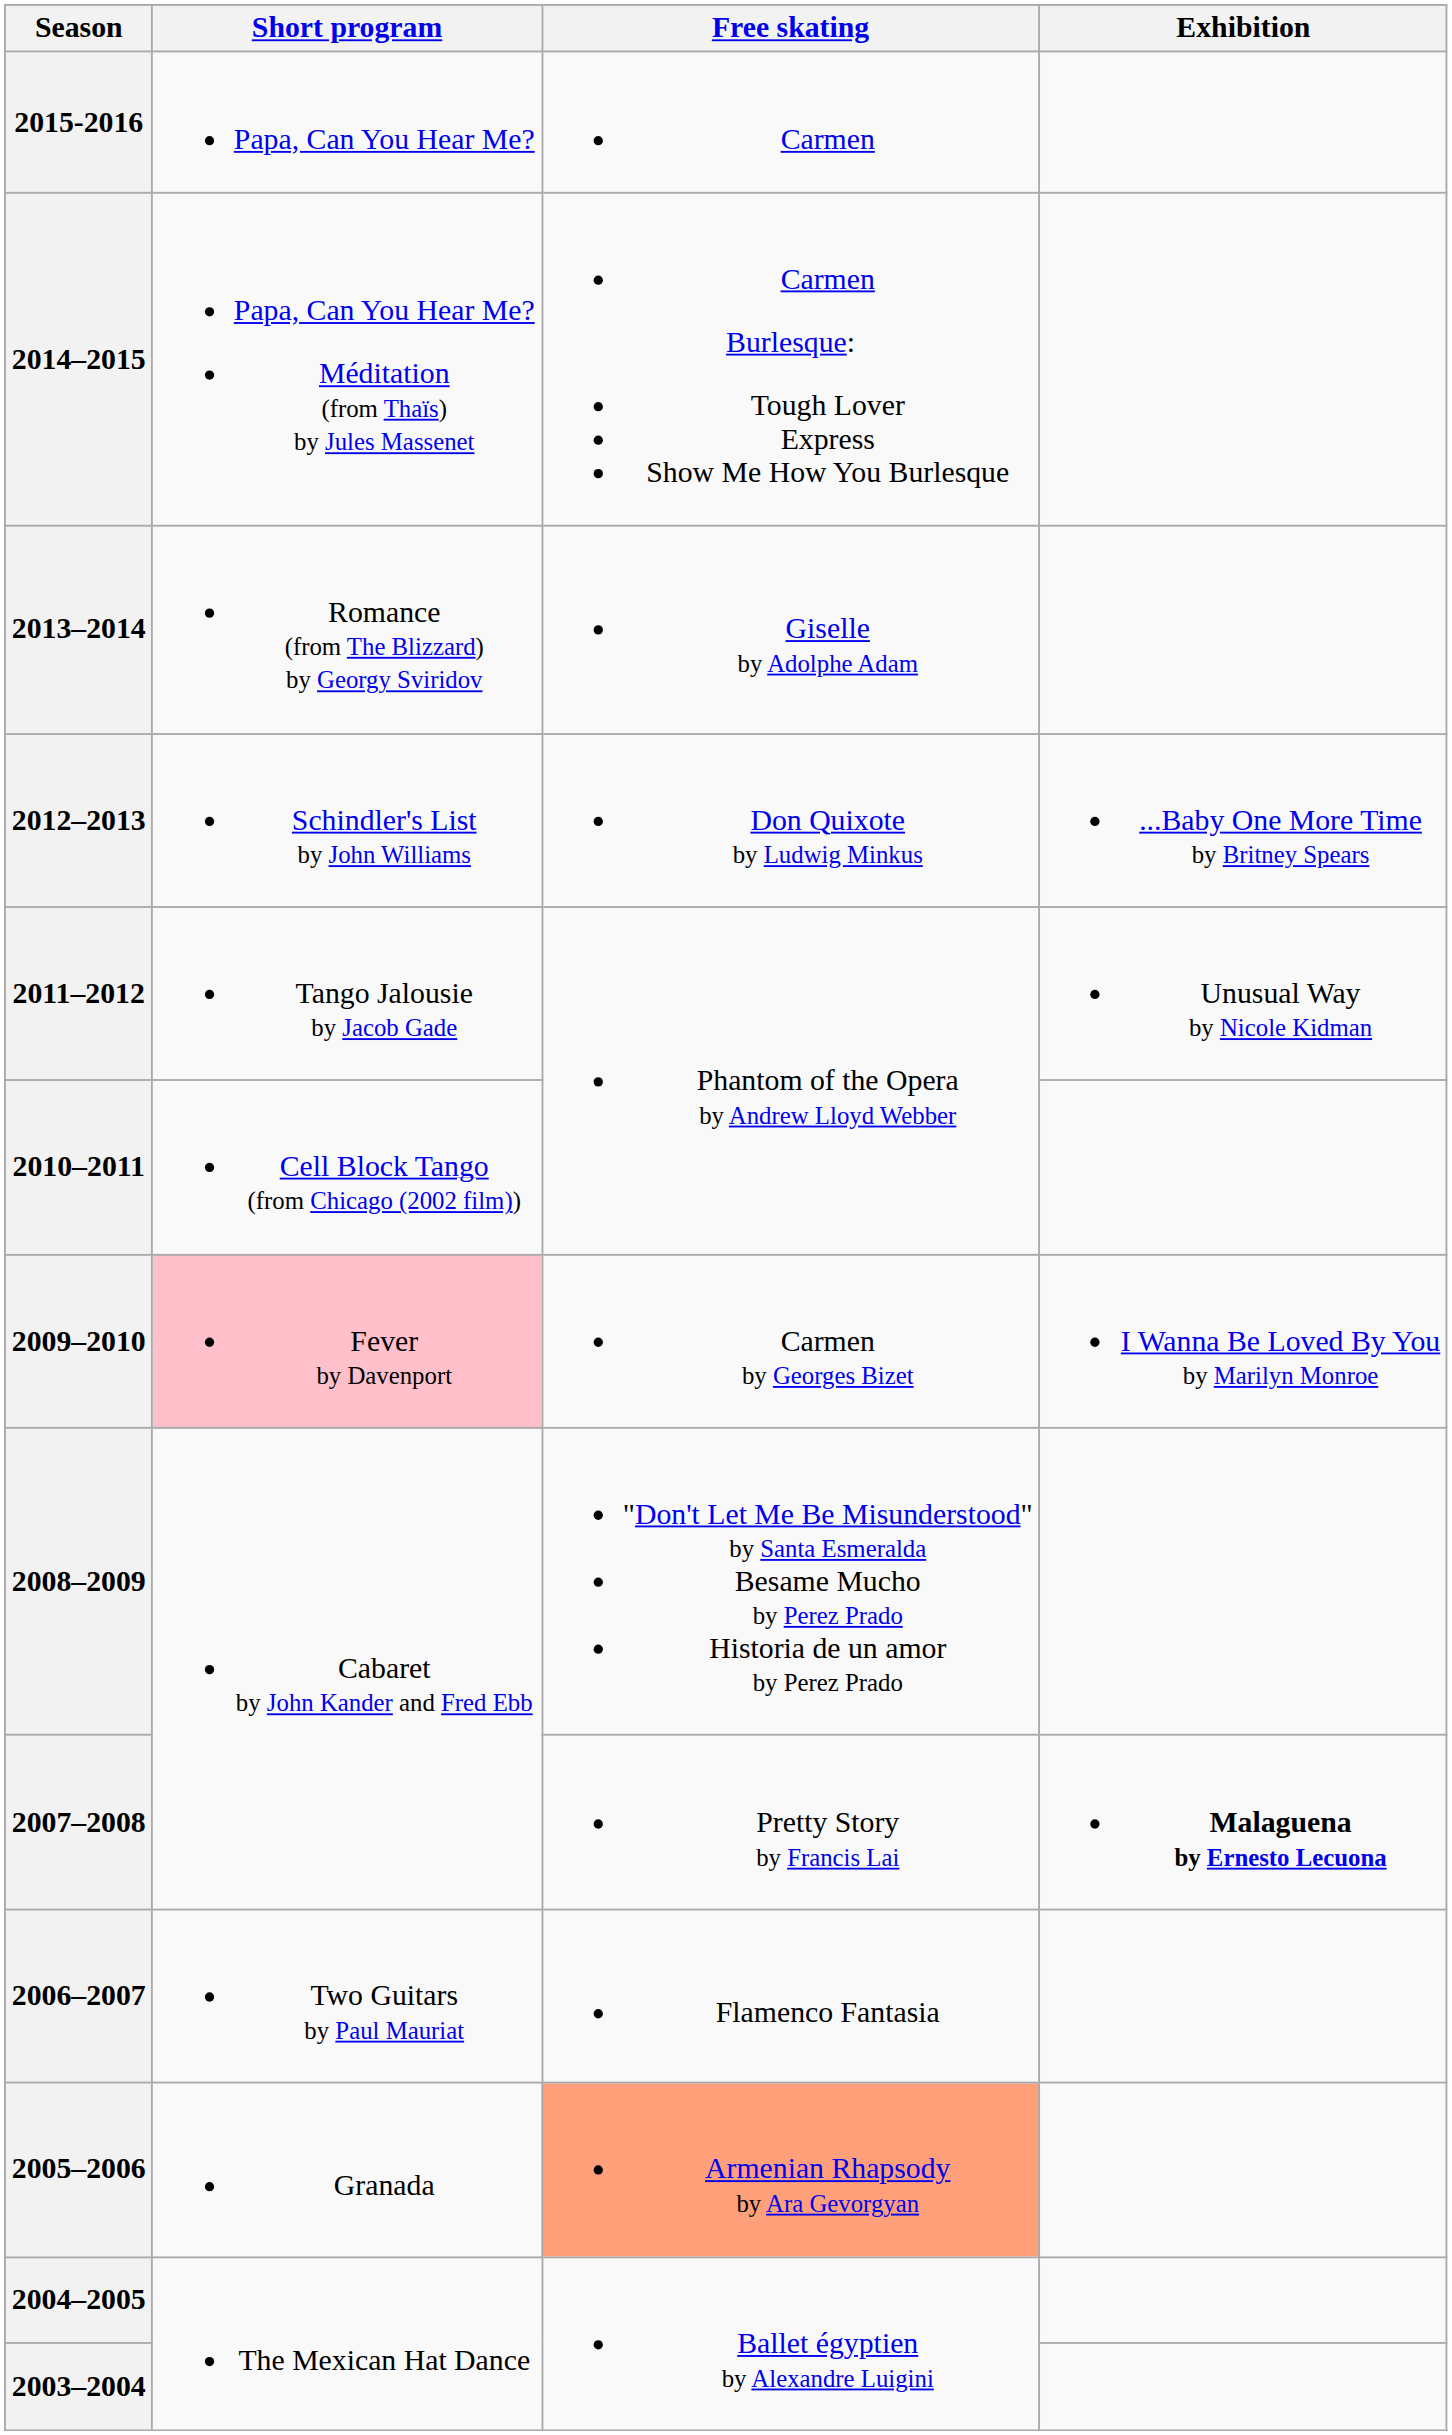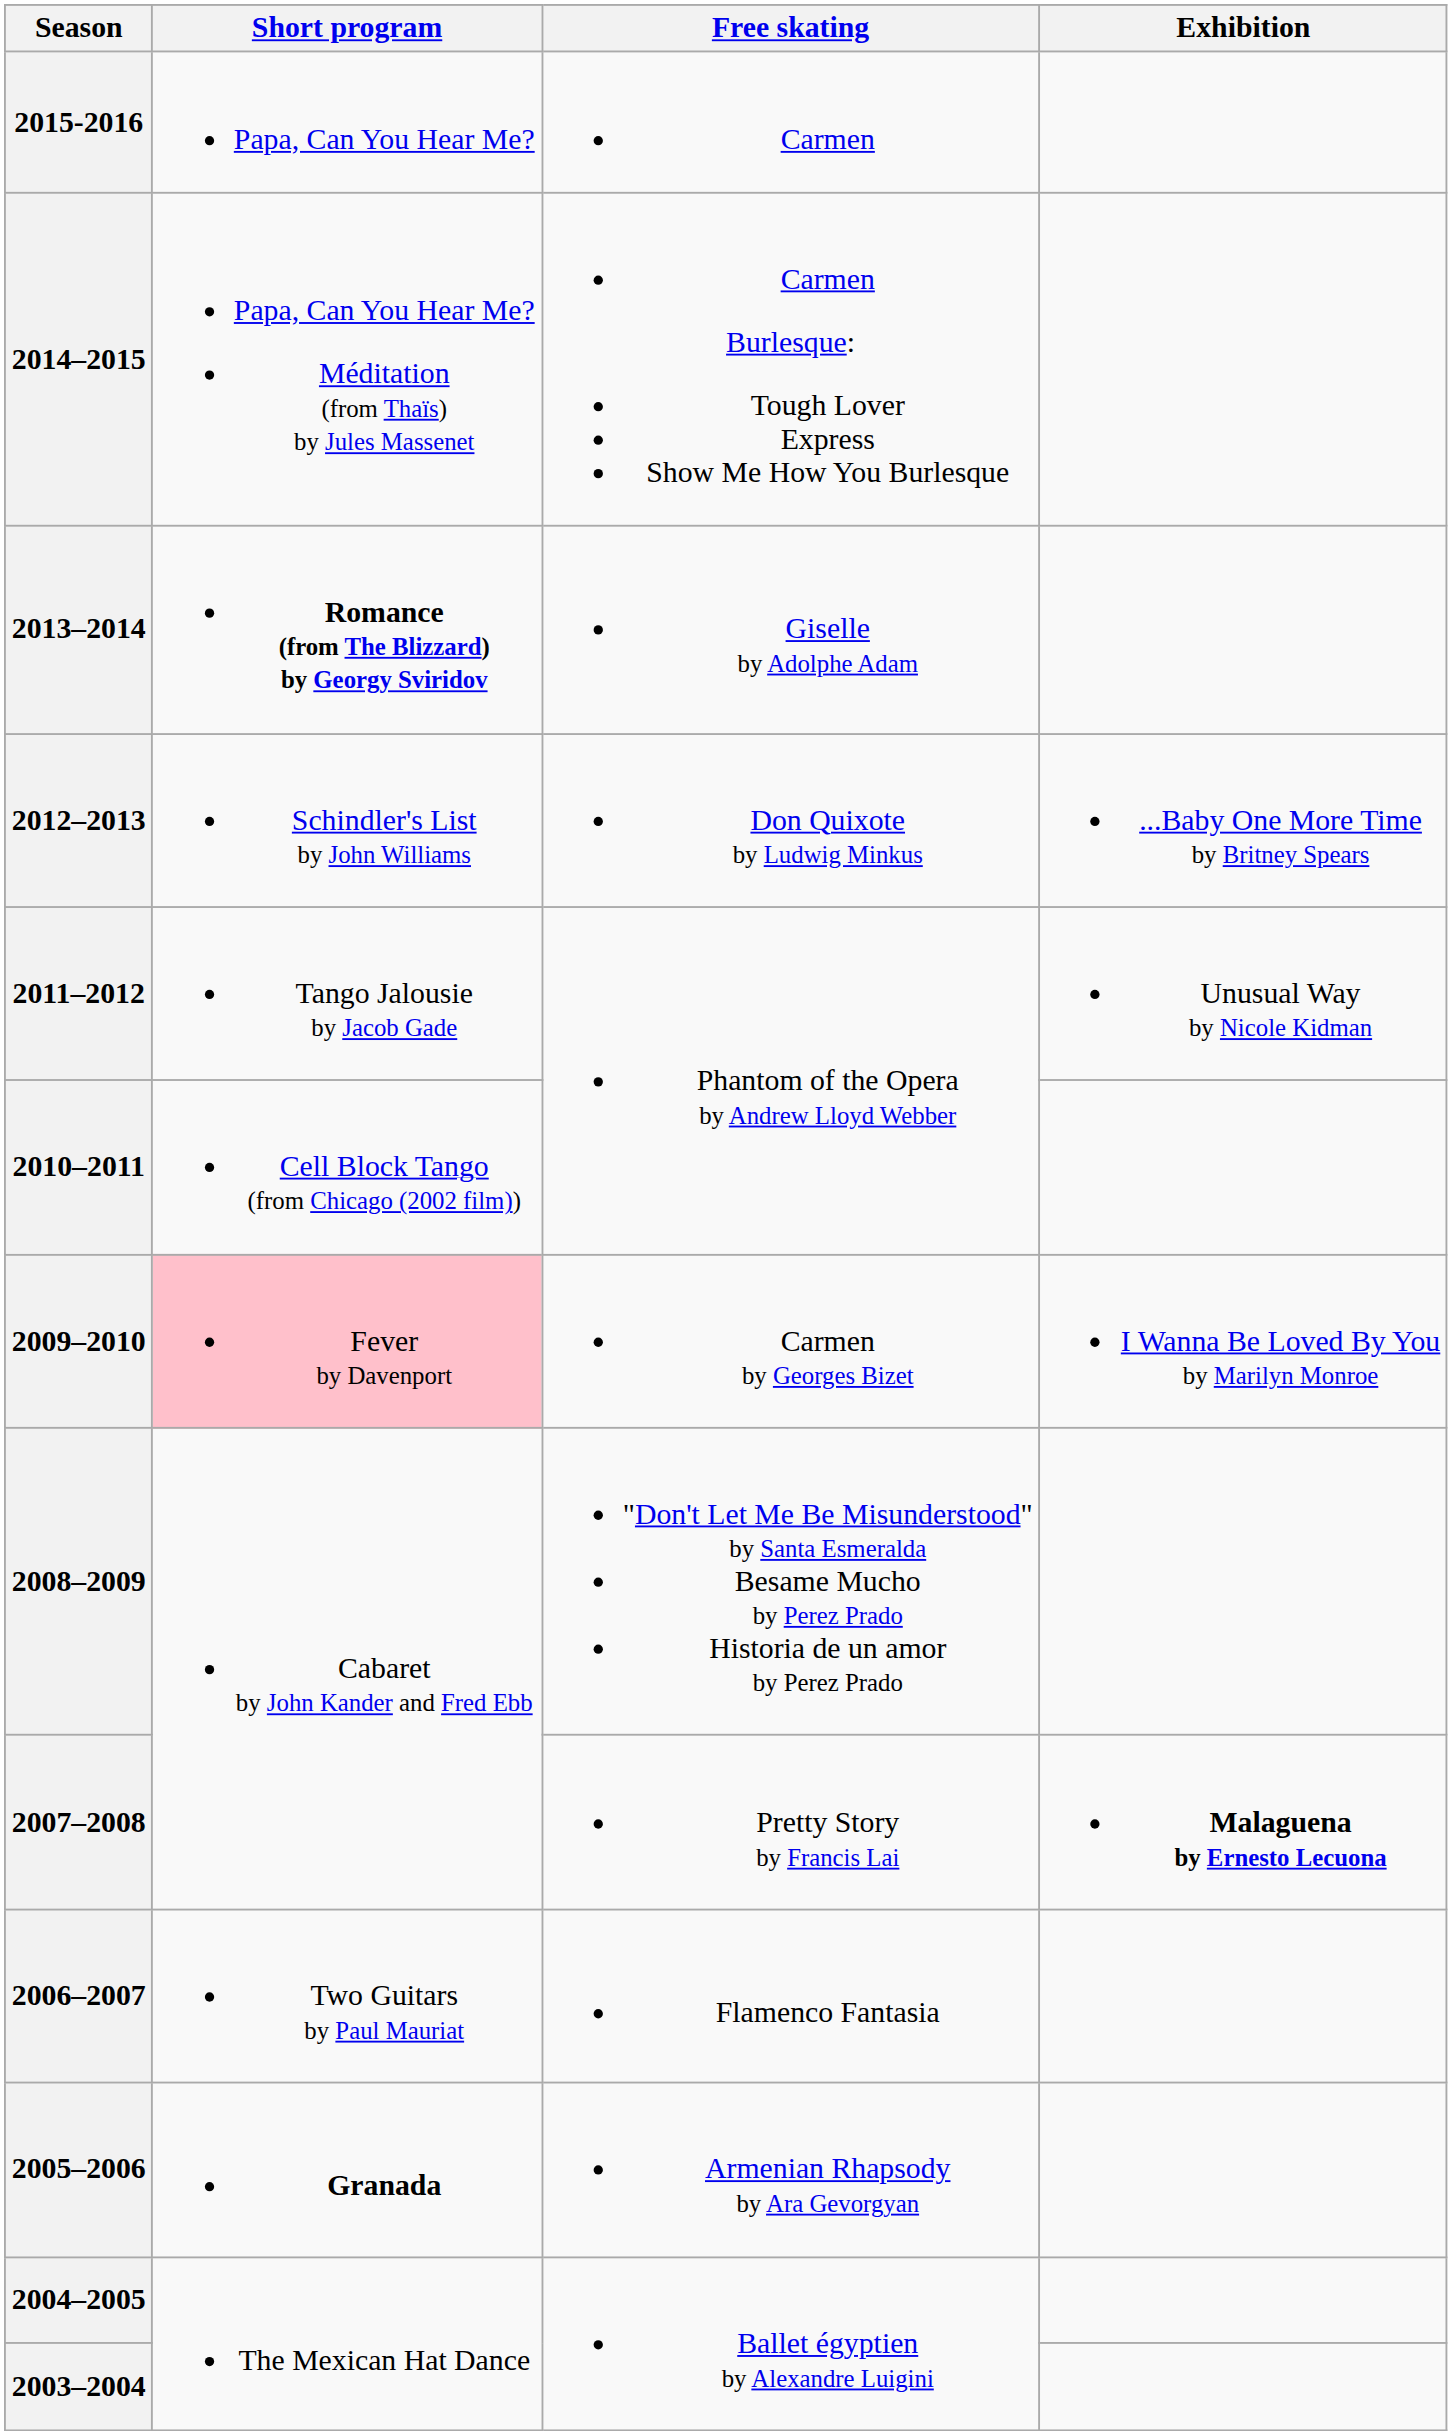(347, 646) normal -> (347, 646) bold
(347, 2186) normal -> (347, 2186) bold
(791, 2186) lightsalmon background -> (791, 2186) no background
